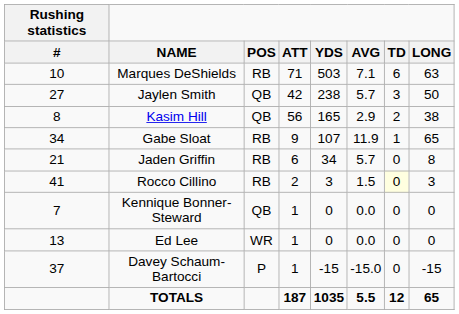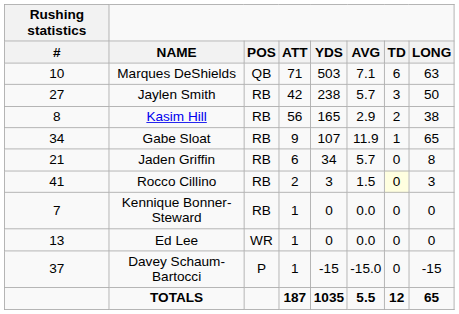(261, 73) RB -> (261, 73) QB
(261, 95) QB -> (261, 95) RB
(261, 116) QB -> (261, 116) RB
(261, 210) QB -> (261, 210) RB
